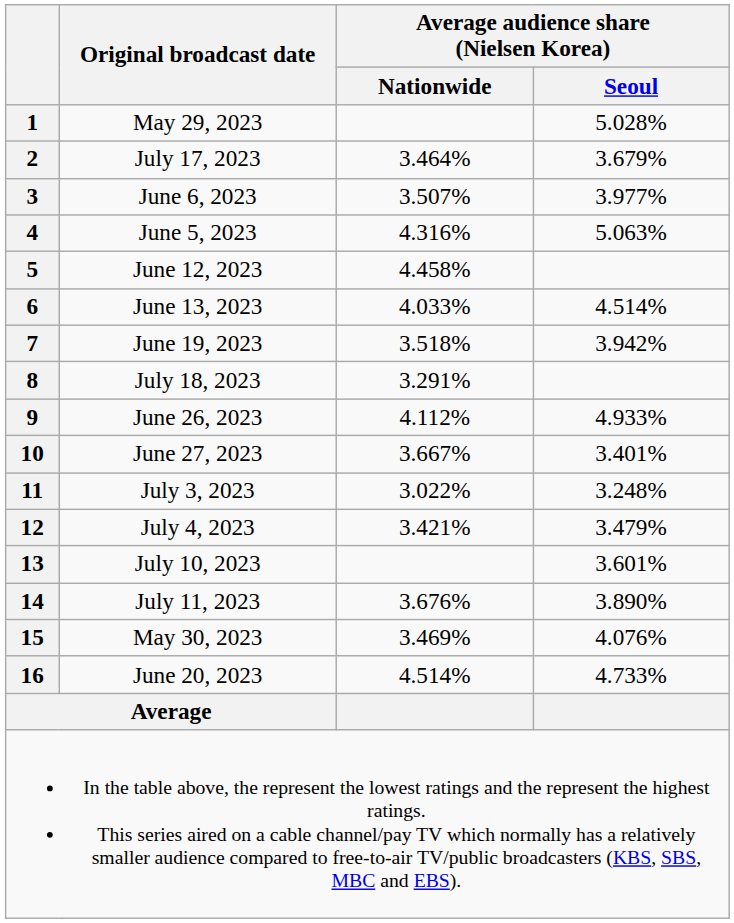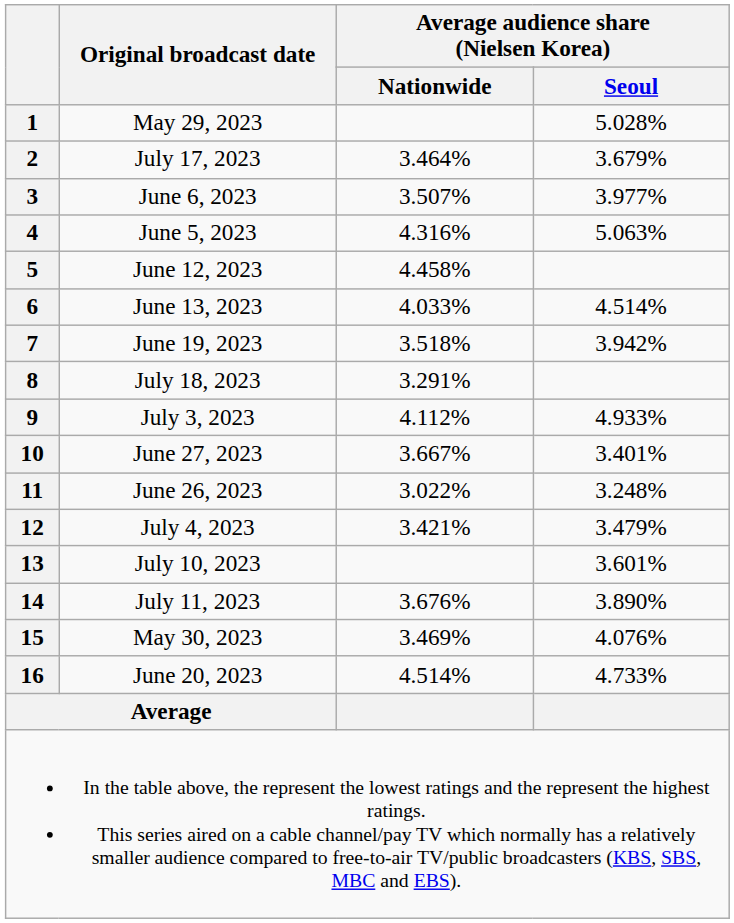(198, 416) June 26, 2023 -> (198, 416) July 3, 2023
(198, 490) July 3, 2023 -> (198, 490) June 26, 2023
